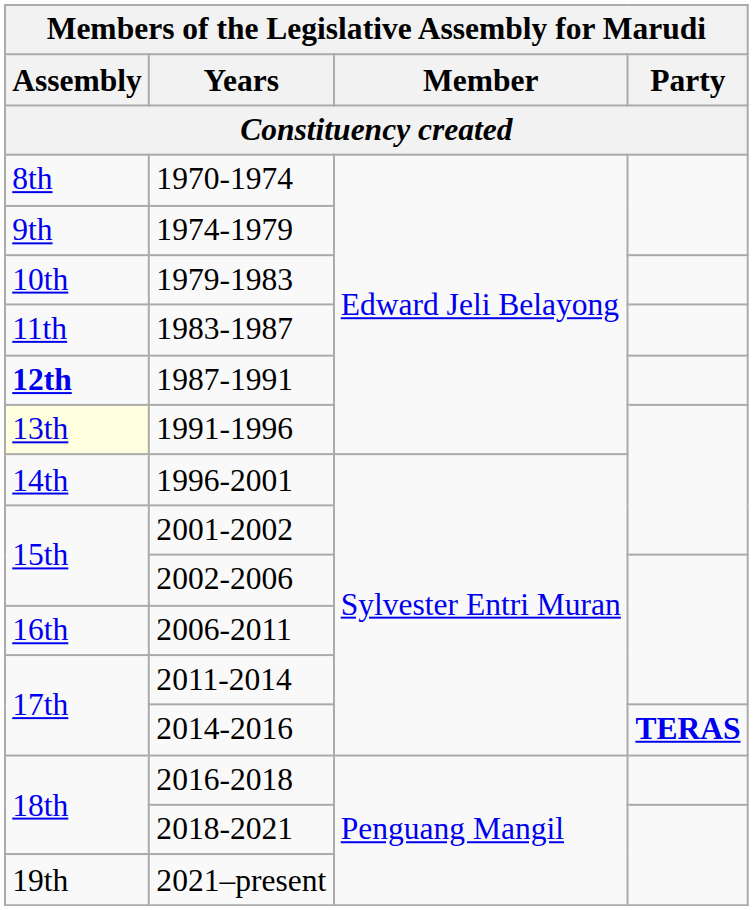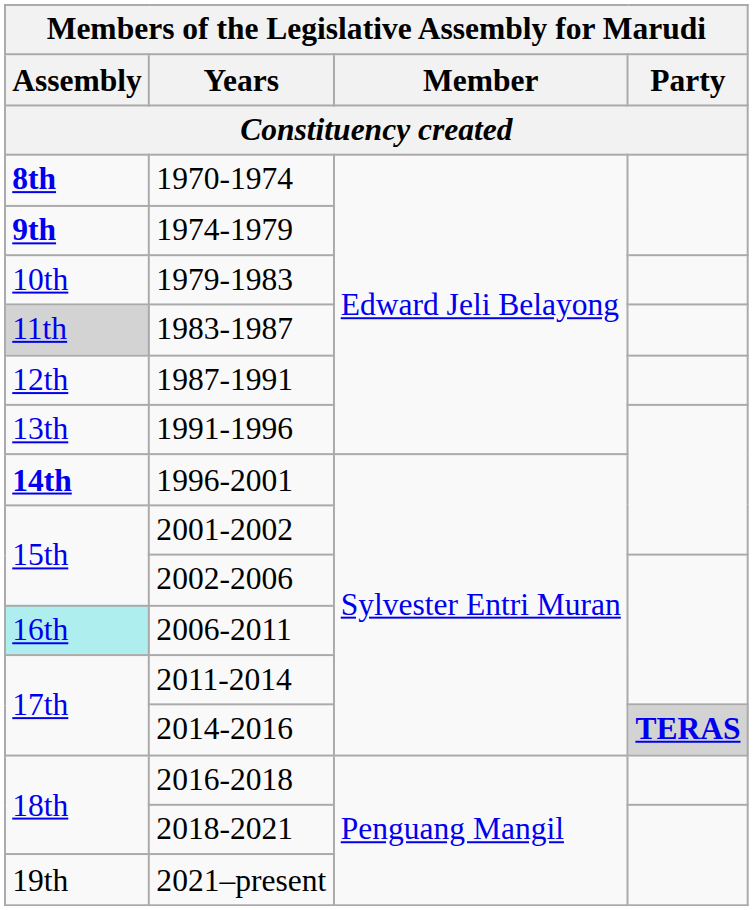(32, 179) normal -> (34, 179) bold
(32, 229) normal -> (34, 229) bold
(40, 329) no background -> (40, 329) lightgrey background
(42, 379) bold -> (40, 379) normal
(40, 429) lightyellow background -> (40, 429) no background
(40, 479) normal -> (42, 479) bold
(40, 629) no background -> (40, 629) paleturquoise background
(688, 729) no background -> (688, 729) lightgrey background
